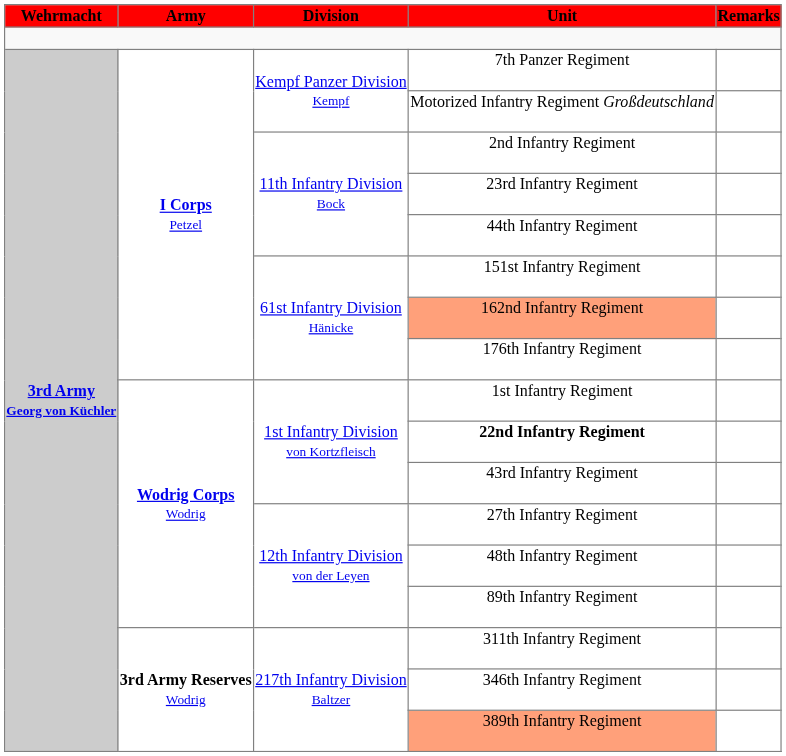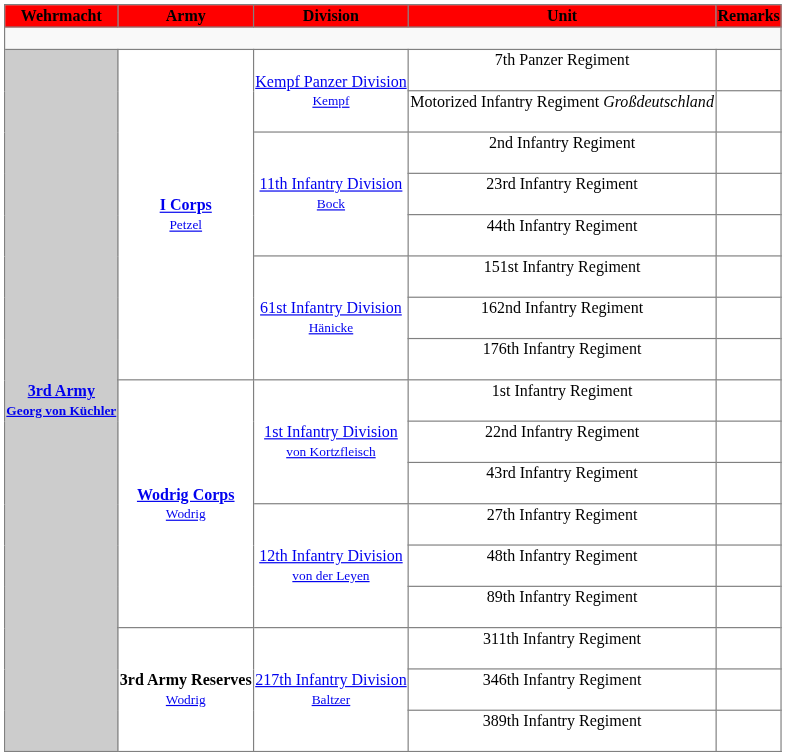(562, 317) lightsalmon background -> (562, 317) no background
(562, 441) bold -> (562, 441) normal
(562, 730) lightsalmon background -> (562, 730) no background
